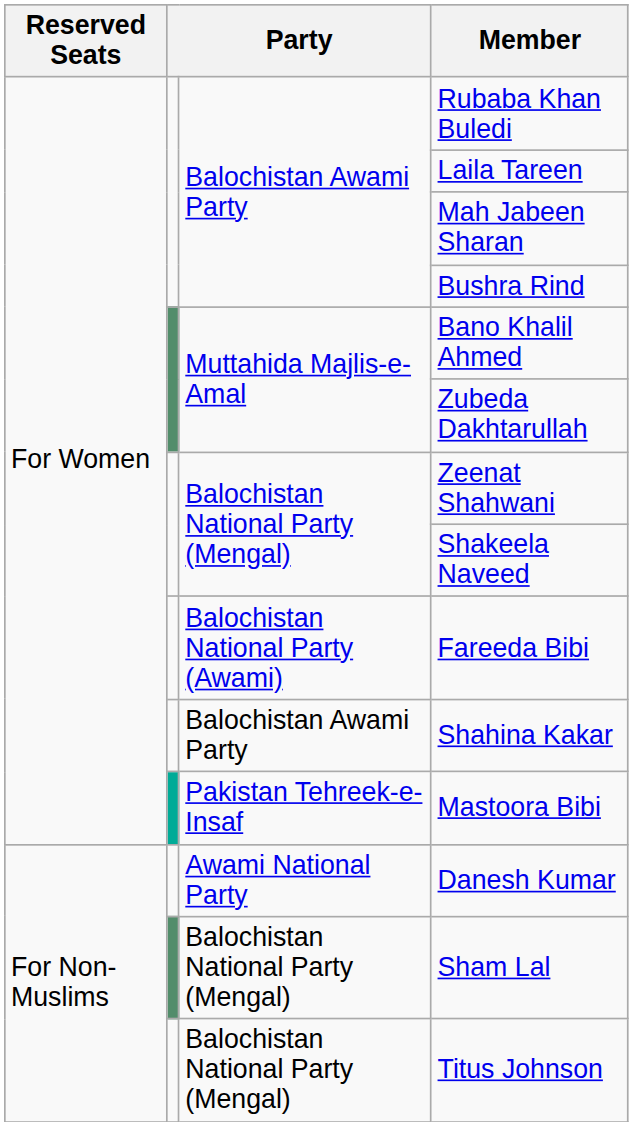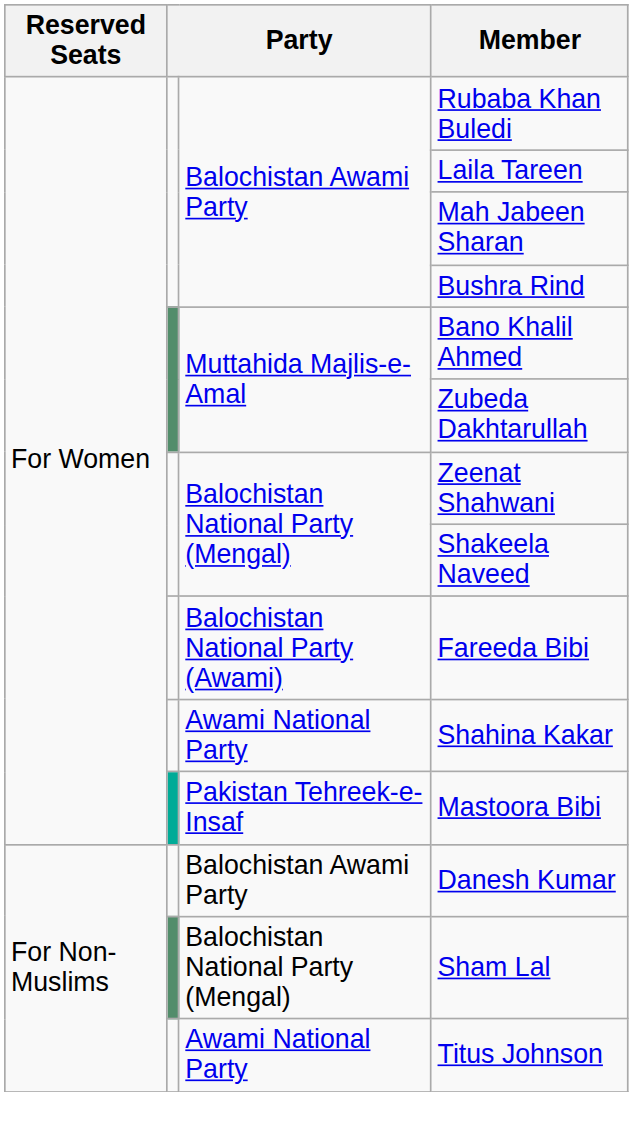(297, 735) Balochistan Awami Party -> (278, 735) Awami National Party
(278, 879) Awami National Party -> (297, 879) Balochistan Awami Party
(269, 1069) Balochistan National Party (Mengal) -> (278, 1054) Awami National Party
